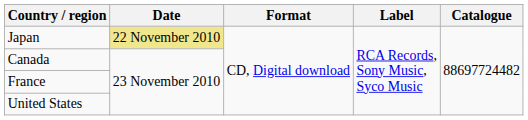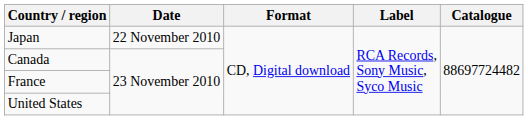(167, 37) khaki background -> (167, 37) no background
